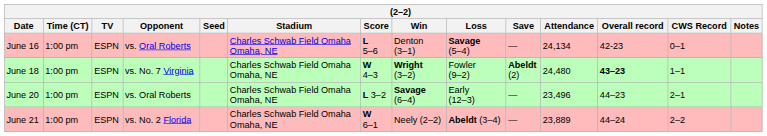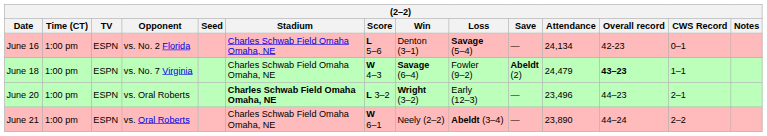(158, 45) vs. Oral Roberts -> (157, 45) vs. No. 2 Florida
(408, 70) Wright (3–2) -> (413, 70) Savage (6–4)
(557, 70) 24,480 -> (559, 70) 24,479
(290, 95) normal -> (292, 95) bold
(410, 95) Savage (6–4) -> (412, 95) Wright (3–2)
(158, 119) vs. No. 2 Florida -> (157, 119) vs. Oral Roberts
(557, 119) 23,889 -> (559, 119) 23,890
